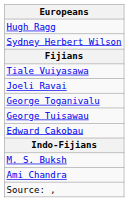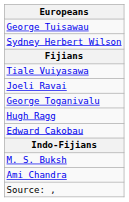(31, 27) Hugh Ragg -> (48, 27) George Tuisawau
(48, 116) George Tuisawau -> (31, 116) Hugh Ragg
